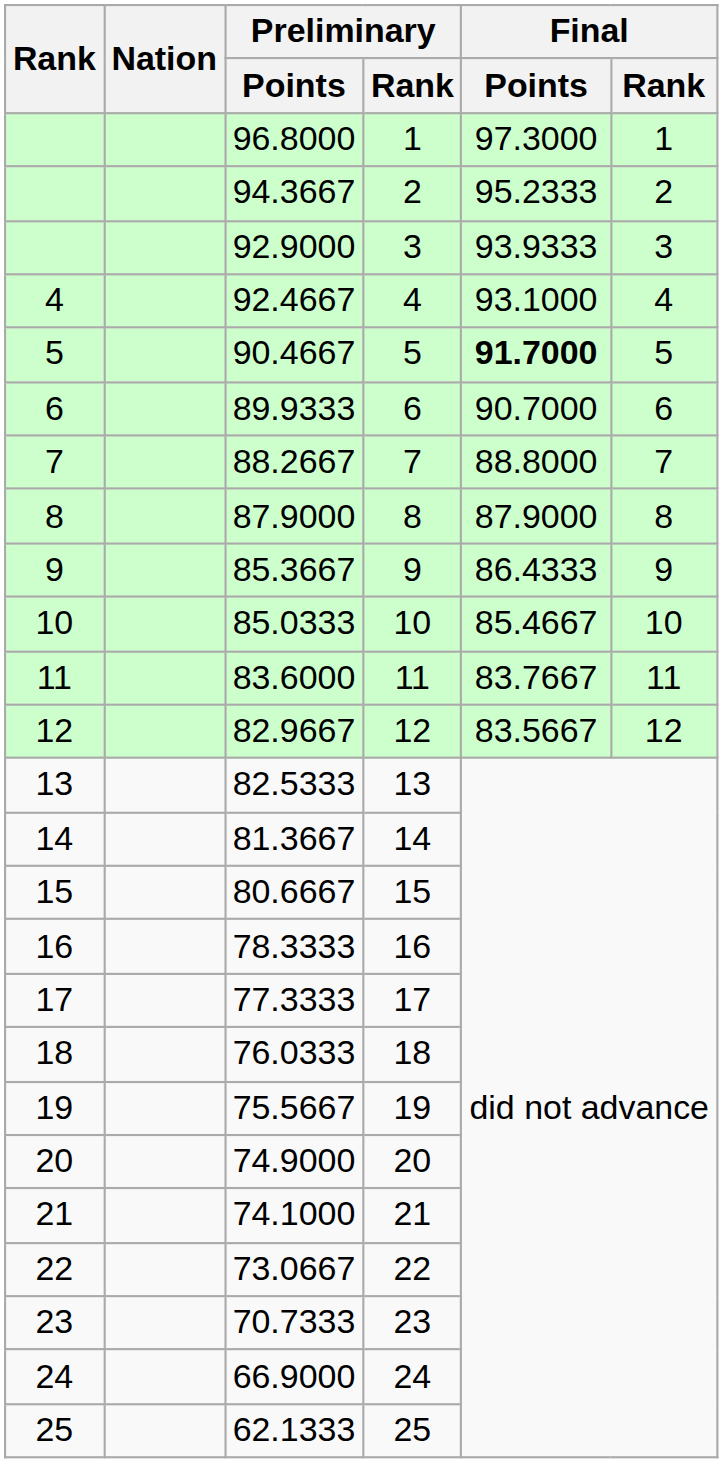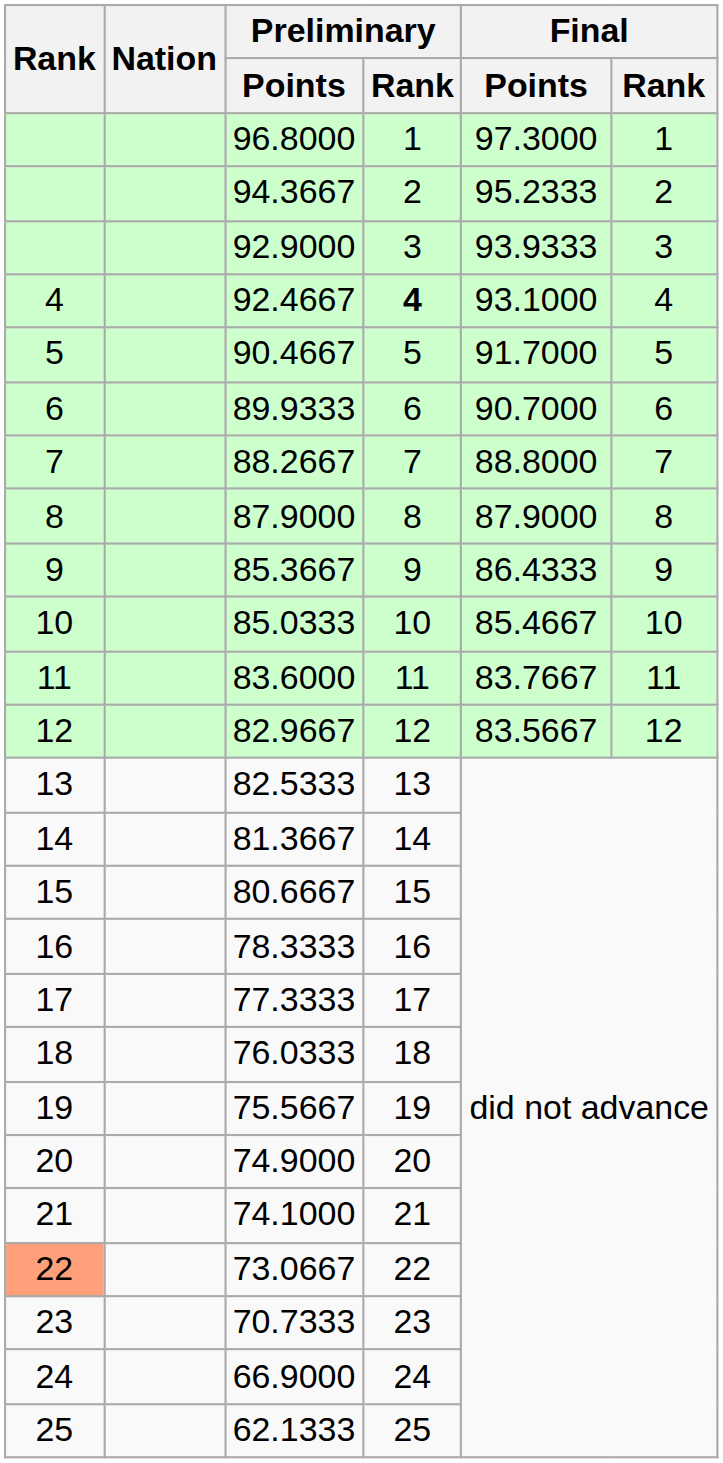(412, 300) normal -> (412, 300) bold
(536, 354) bold -> (536, 354) normal
(54, 1268) no background -> (54, 1268) lightsalmon background
